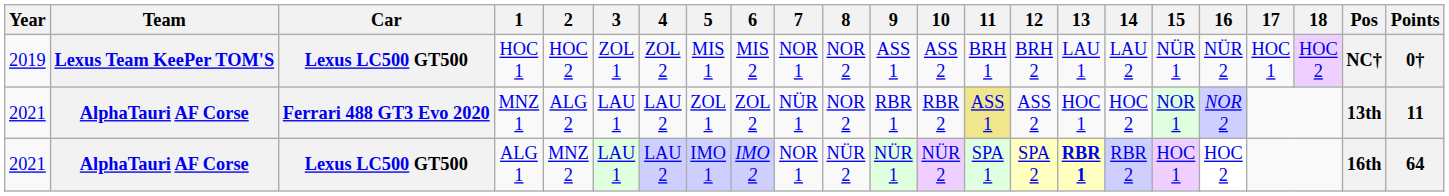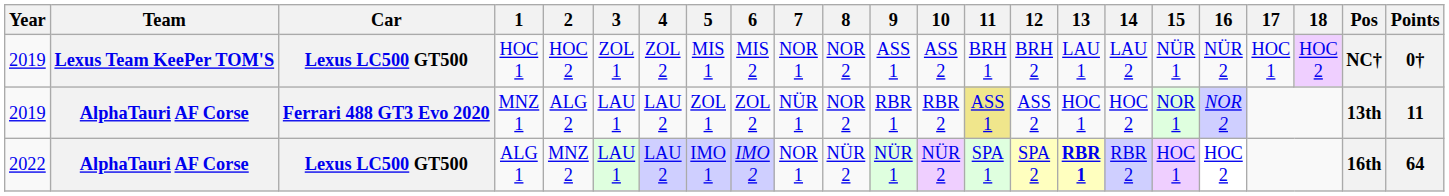(27, 112) 2021 -> (27, 112) 2019
(27, 164) 2021 -> (27, 164) 2022
